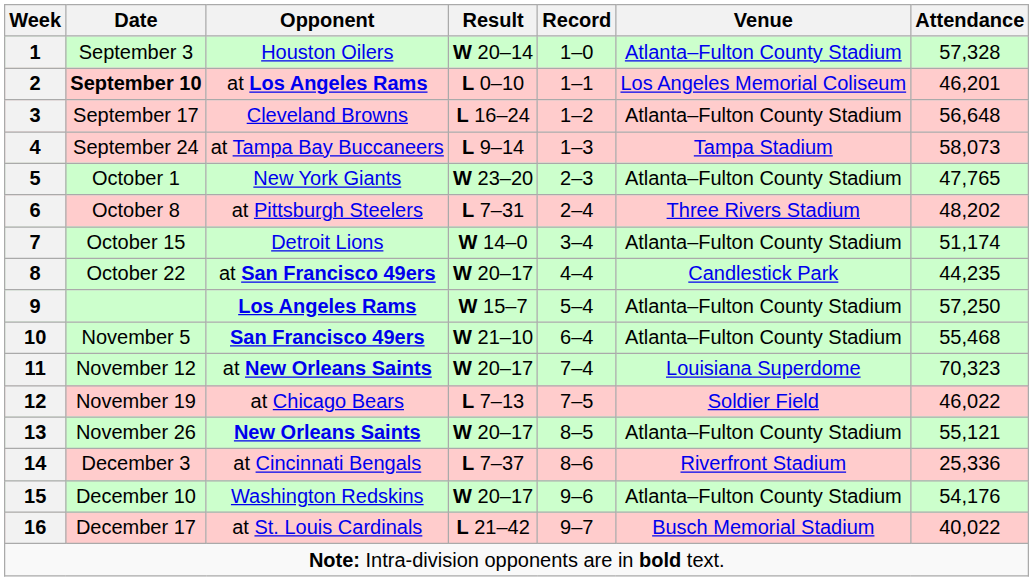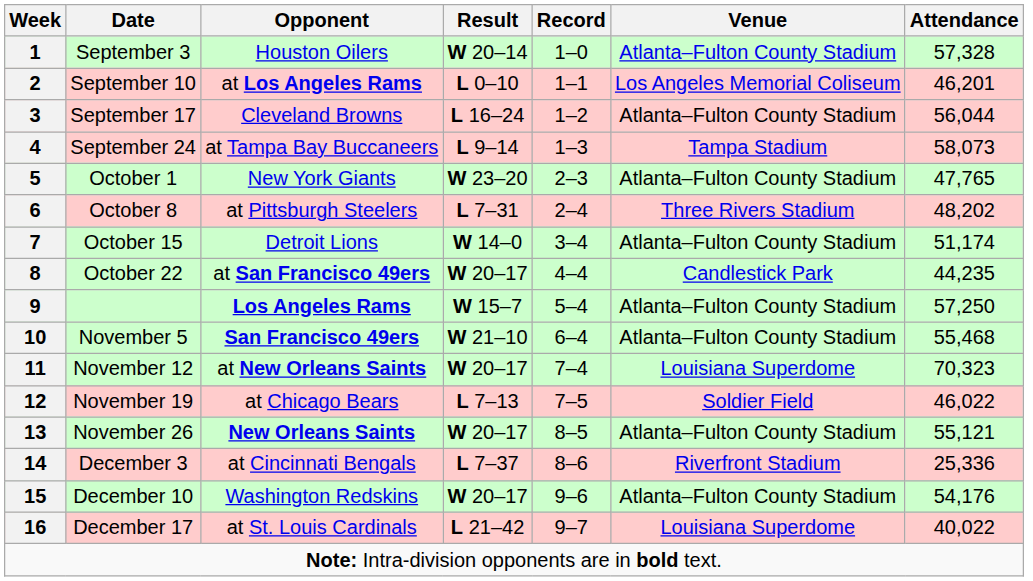(136, 83) bold -> (133, 83) normal
(970, 115) 56,648 -> (964, 115) 56,044
(763, 527) Busch Memorial Stadium -> (758, 527) Louisiana Superdome
